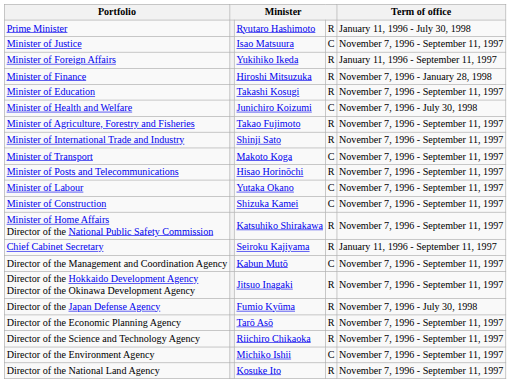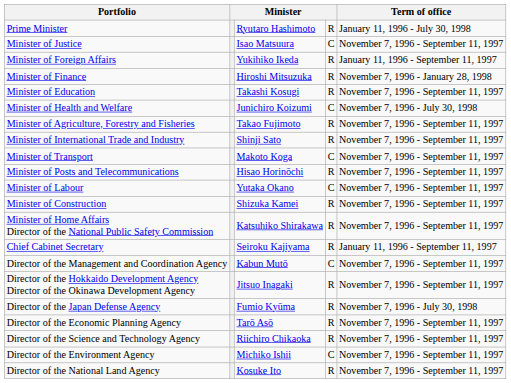(331, 204) C -> (331, 204) R
